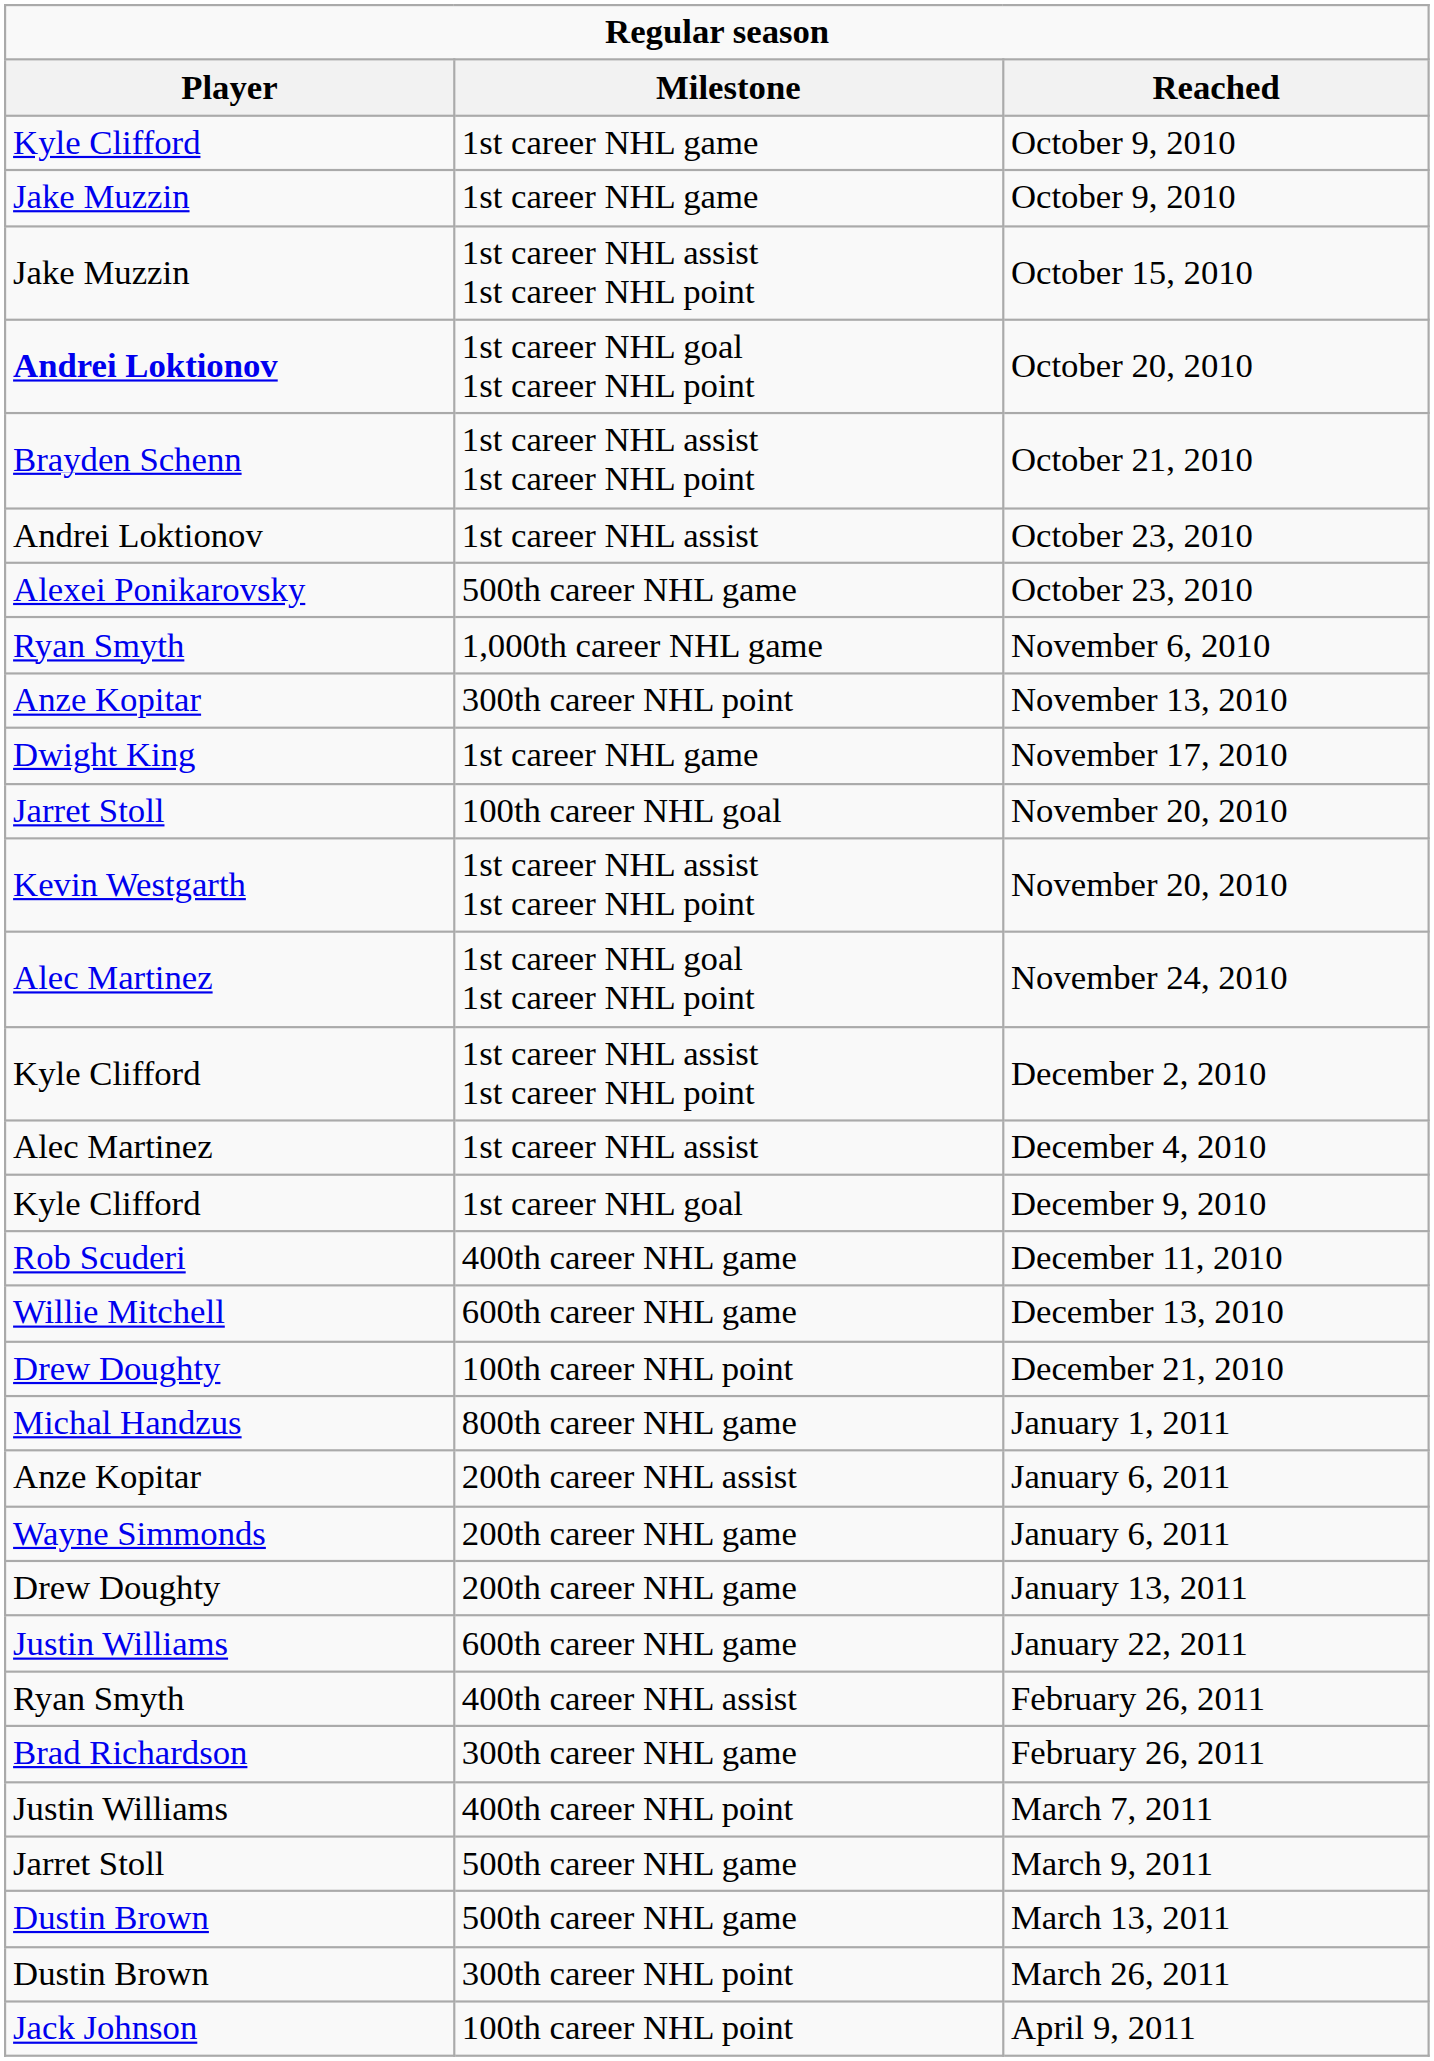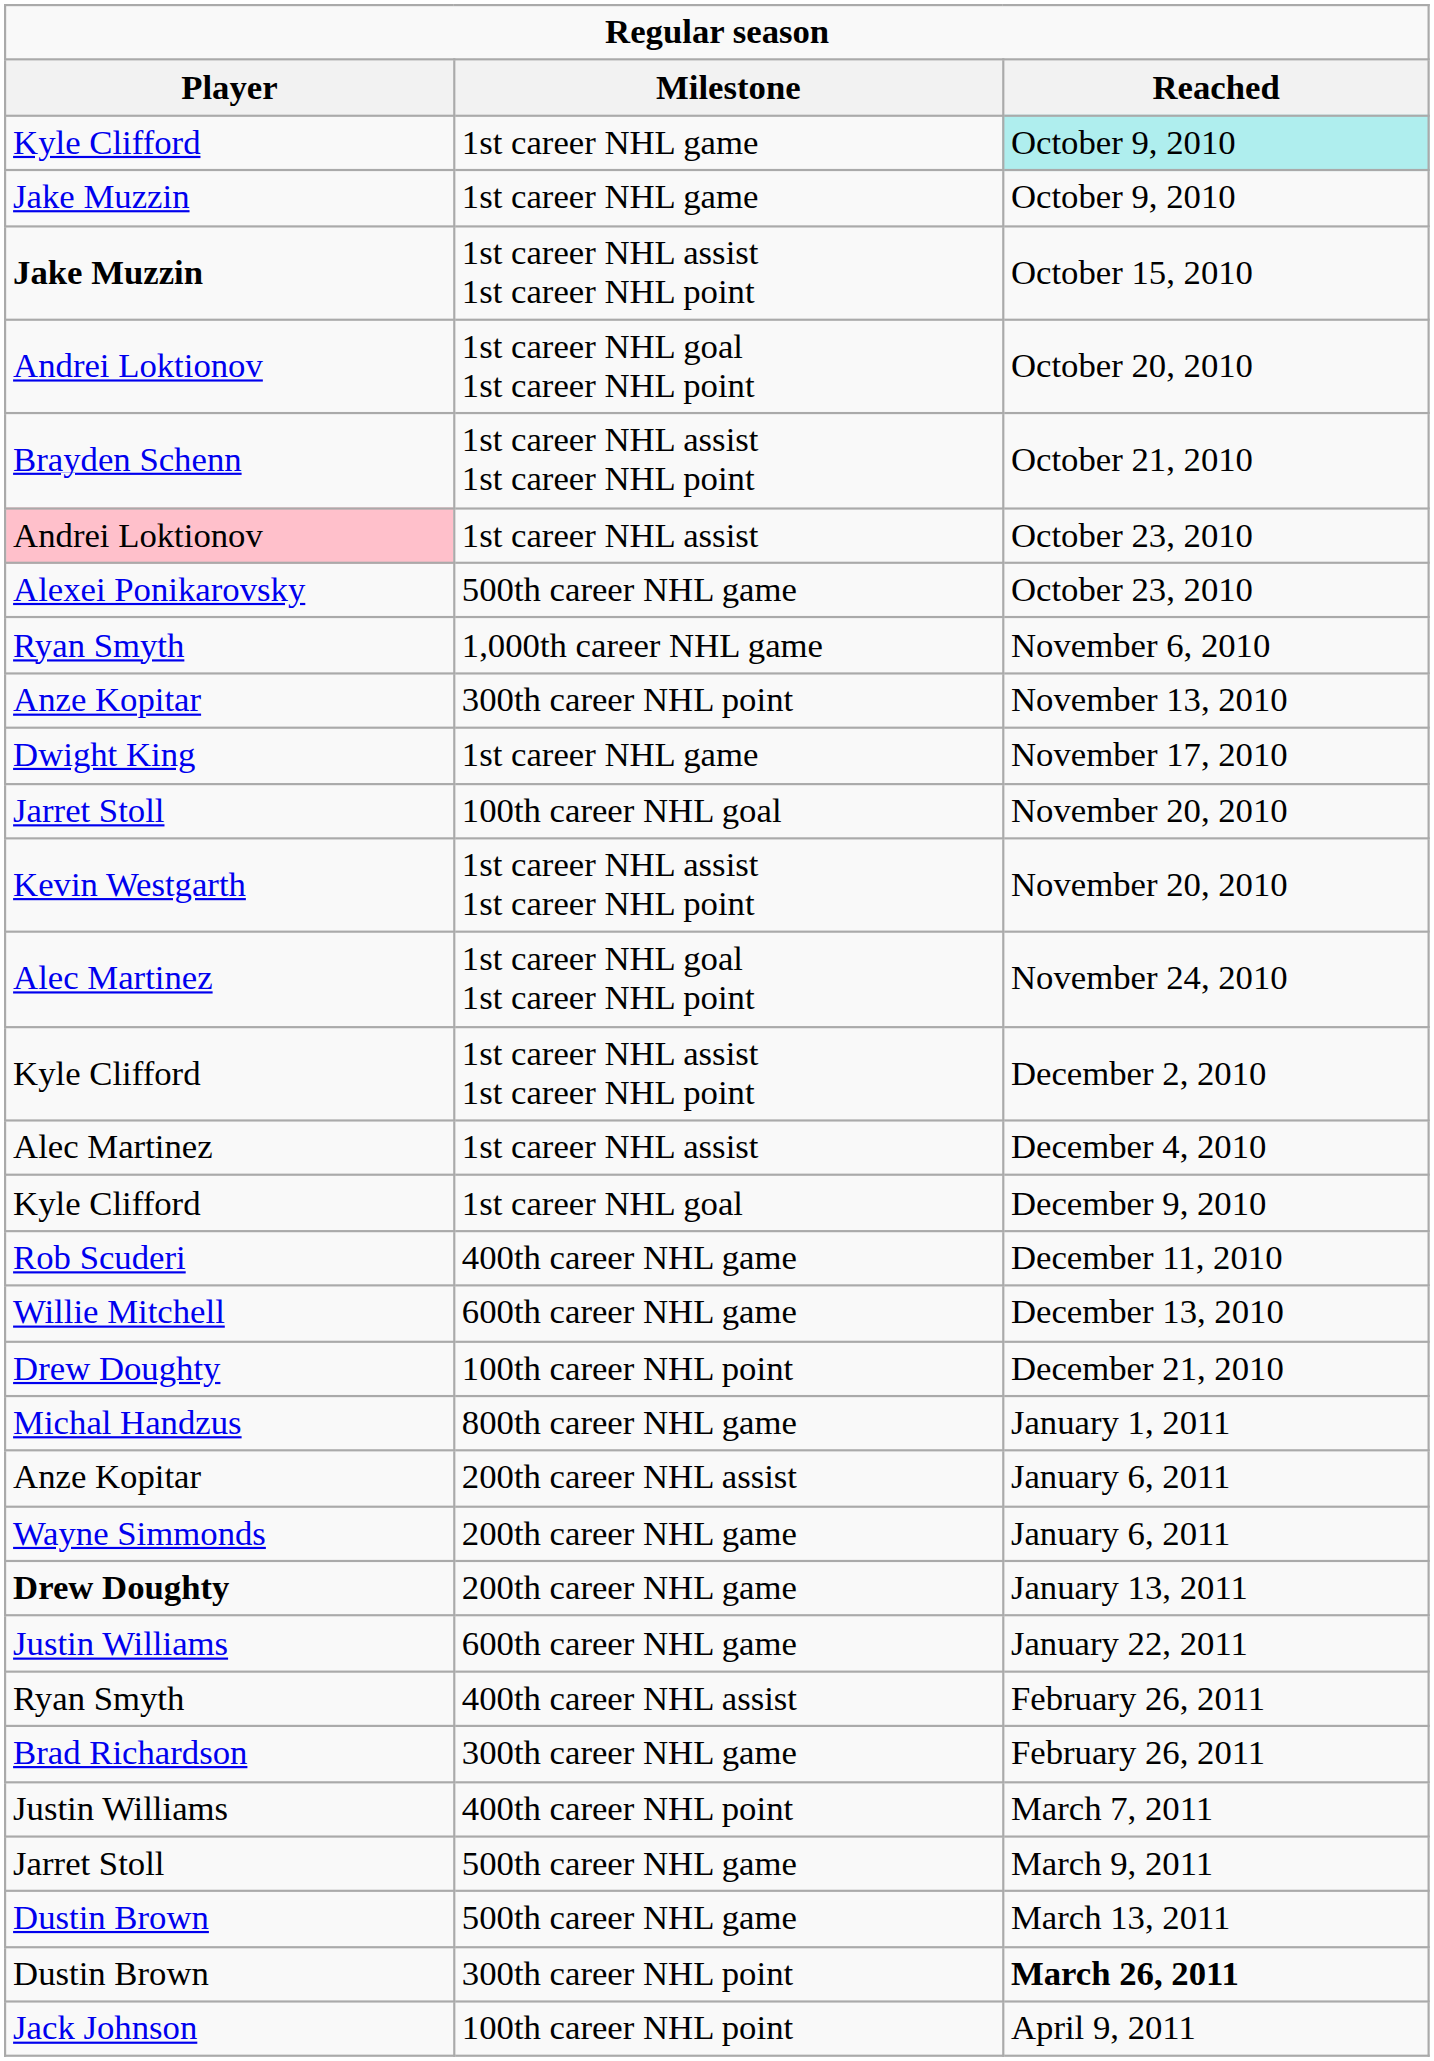(1123, 142) no background -> (1123, 142) paleturquoise background
(101, 271) normal -> (108, 271) bold
(145, 365) bold -> (138, 365) normal
(138, 534) no background -> (138, 534) pink background
(117, 1587) normal -> (121, 1587) bold
(1121, 1973) normal -> (1125, 1973) bold
